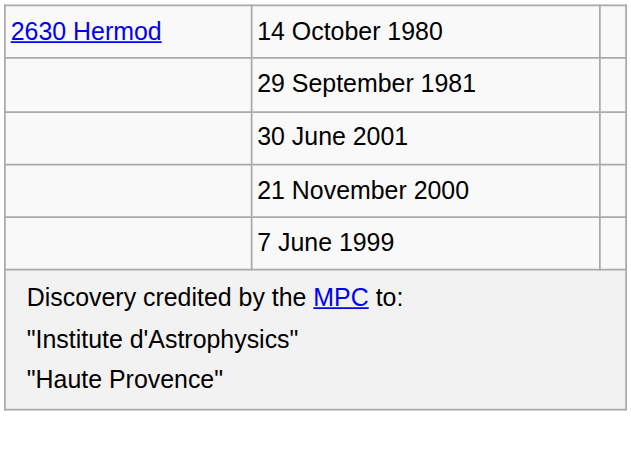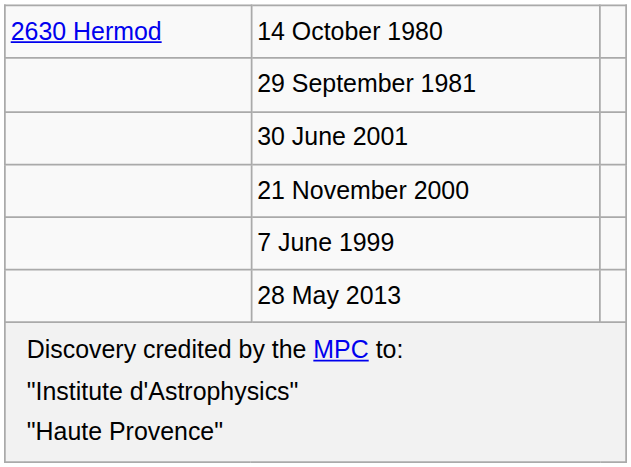+ row: (329, 295)
